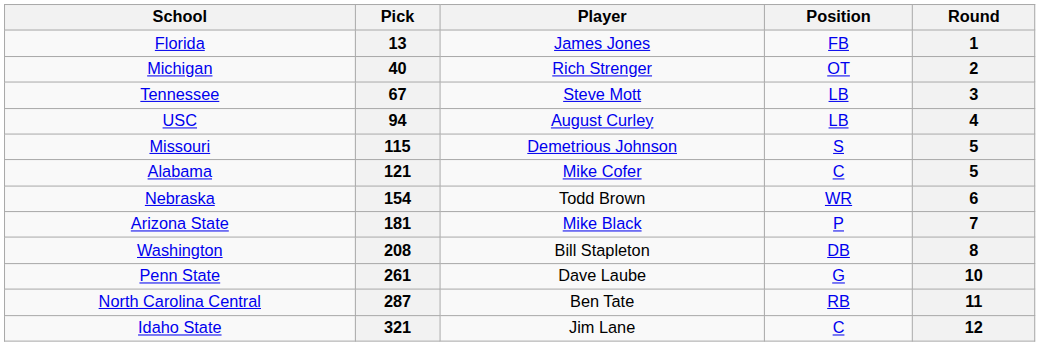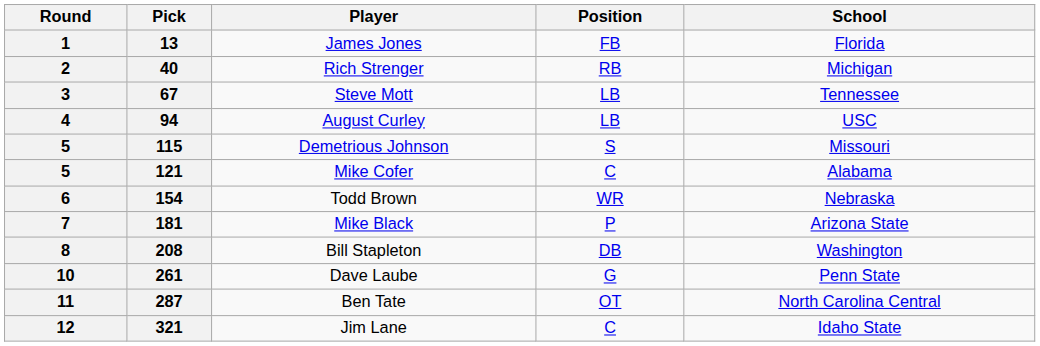columns swapped: (974, 17) <-> (180, 17)
(839, 69) OT -> (610, 69) RB
(839, 302) RB -> (610, 302) OT
